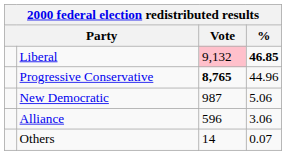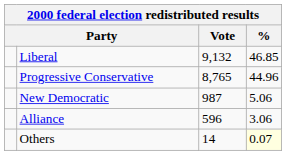(217, 56) pink background -> (217, 56) no background
(264, 56) bold -> (264, 56) normal
(217, 77) bold -> (217, 77) normal
(261, 139) no background -> (261, 139) lightyellow background
